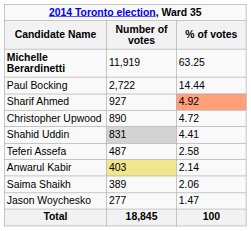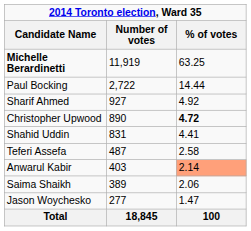(189, 102) lightsalmon background -> (189, 102) no background
(189, 118) normal -> (189, 118) bold
(118, 135) lightgrey background -> (118, 135) no background
(118, 168) khaki background -> (118, 168) no background
(189, 168) no background -> (189, 168) lightsalmon background
